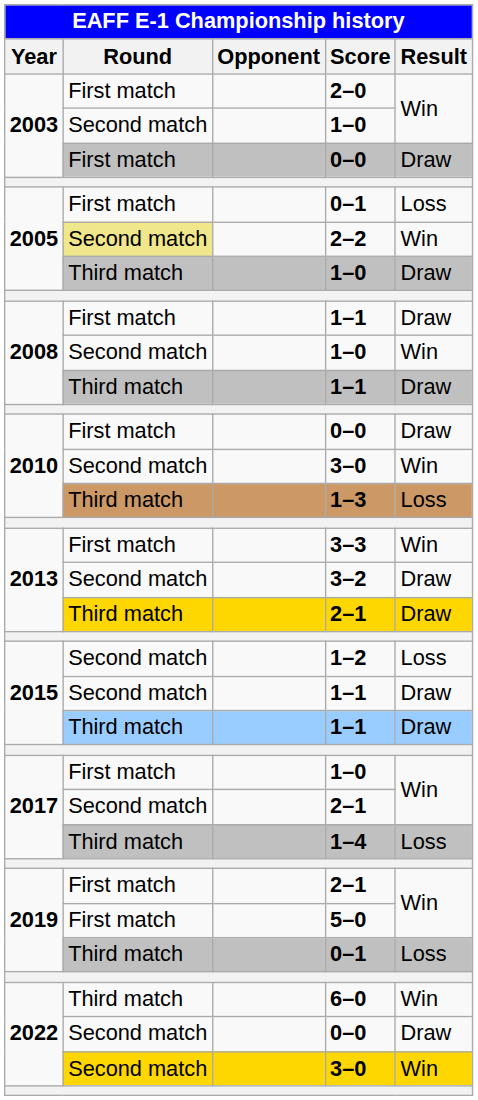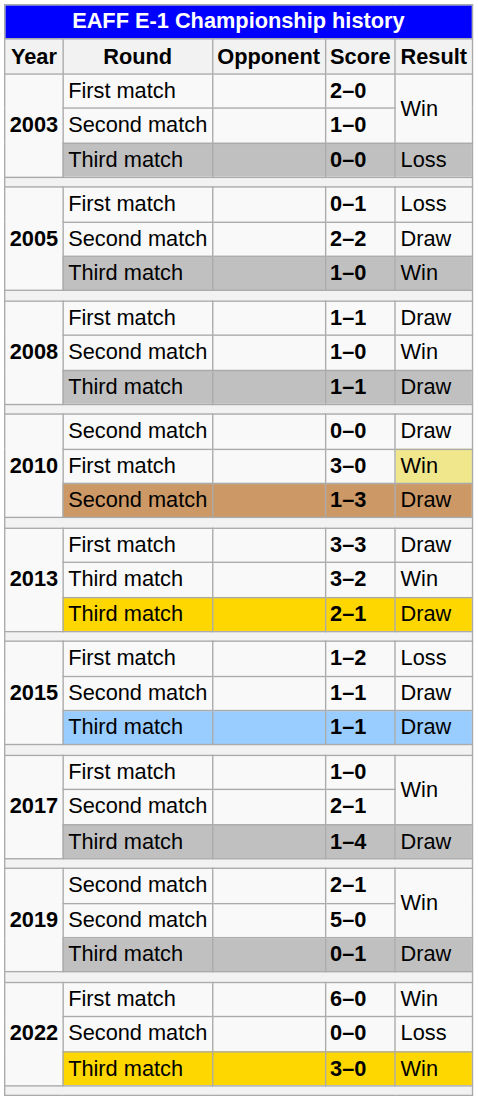(122, 159) First match -> (126, 159) Third match
(426, 159) Draw -> (424, 159) Loss
(138, 238) khaki background -> (138, 238) no background
(419, 238) Win -> (426, 238) Draw
(426, 273) Draw -> (419, 273) Win
(122, 431) First match -> (138, 431) Second match
(138, 465) Second match -> (122, 465) First match
(419, 465) no background -> (419, 465) khaki background
(126, 500) Third match -> (138, 500) Second match
(424, 500) Loss -> (426, 500) Draw
(419, 545) Win -> (426, 545) Draw
(138, 579) Second match -> (126, 579) Third match
(426, 579) Draw -> (419, 579) Win
(138, 658) Second match -> (122, 658) First match
(424, 841) Loss -> (426, 841) Draw
(122, 885) First match -> (138, 885) Second match
(122, 920) First match -> (138, 920) Second match
(424, 954) Loss -> (426, 954) Draw
(126, 999) Third match -> (122, 999) First match
(426, 1033) Draw -> (424, 1033) Loss
(138, 1068) Second match -> (126, 1068) Third match
